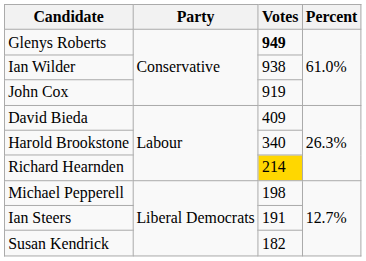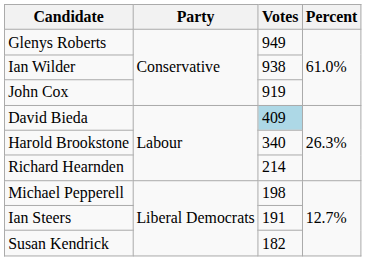(274, 42) bold -> (274, 42) normal
(274, 117) no background -> (274, 117) lightblue background
(274, 167) gold background -> (274, 167) no background
